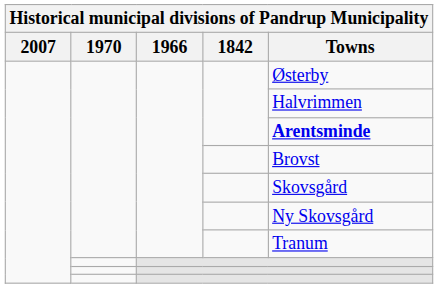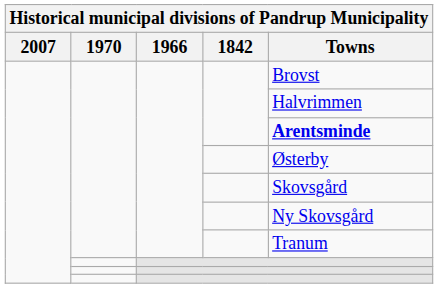(300, 74) Østerby -> (296, 74) Brovst
(296, 159) Brovst -> (300, 159) Østerby
